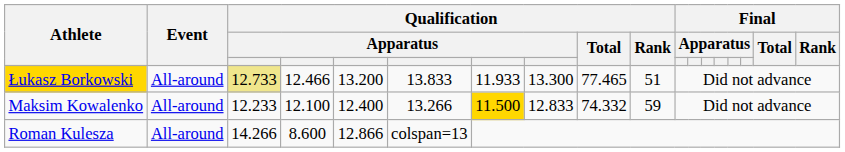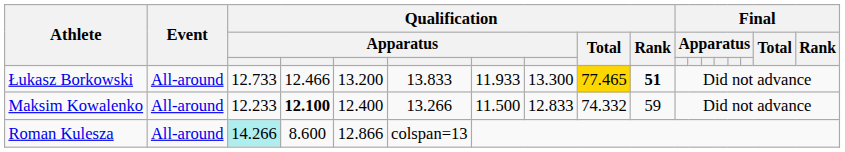(71, 79) gold background -> (71, 79) no background
(254, 79) khaki background -> (254, 79) no background
(604, 79) no background -> (604, 79) gold background
(653, 79) normal -> (653, 79) bold
(307, 106) normal -> (307, 106) bold
(498, 106) gold background -> (498, 106) no background
(254, 133) no background -> (254, 133) paleturquoise background
